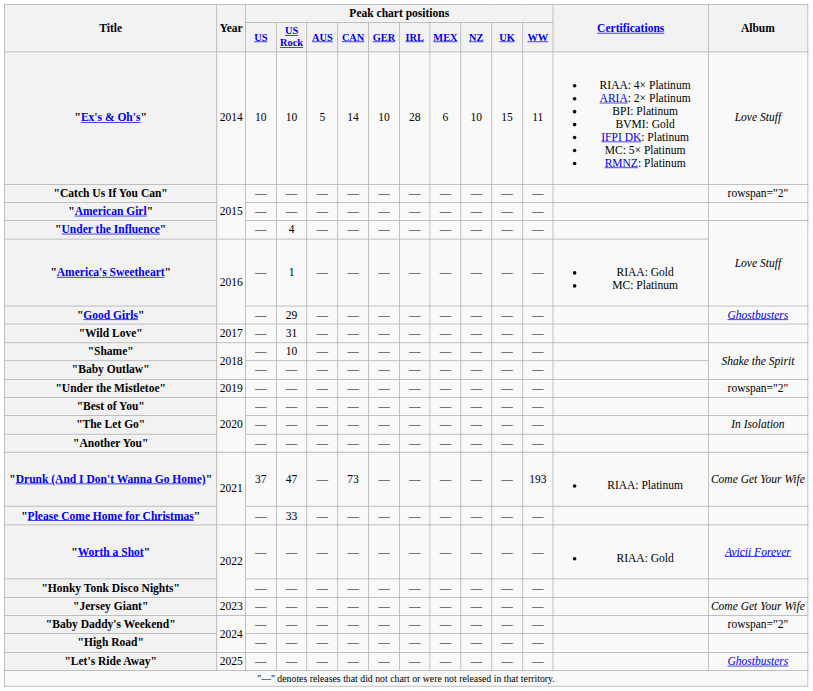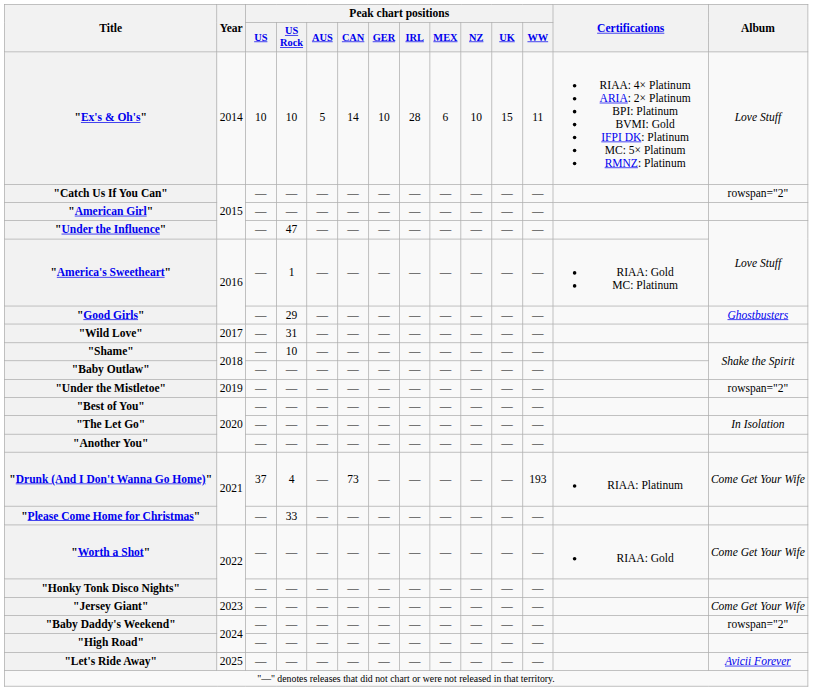(292, 229) 4 -> (292, 229) 47
(292, 479) 47 -> (292, 479) 4
(758, 552) Avicii Forever -> (758, 552) Come Get Your Wife
(758, 661) Ghostbusters -> (758, 661) Avicii Forever
